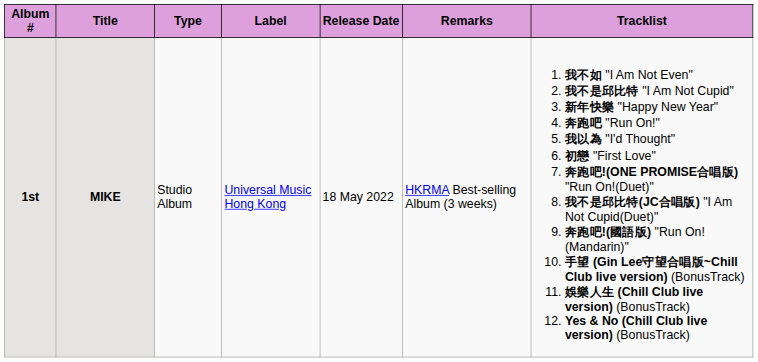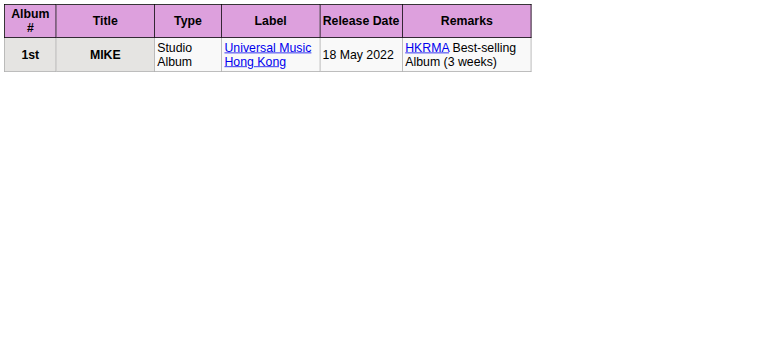- column: (642, 21)
